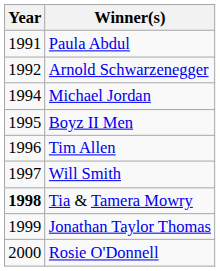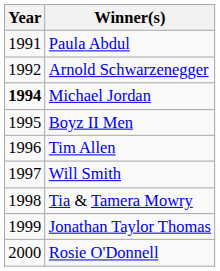(25, 95) normal -> (25, 95) bold
(25, 200) bold -> (25, 200) normal
